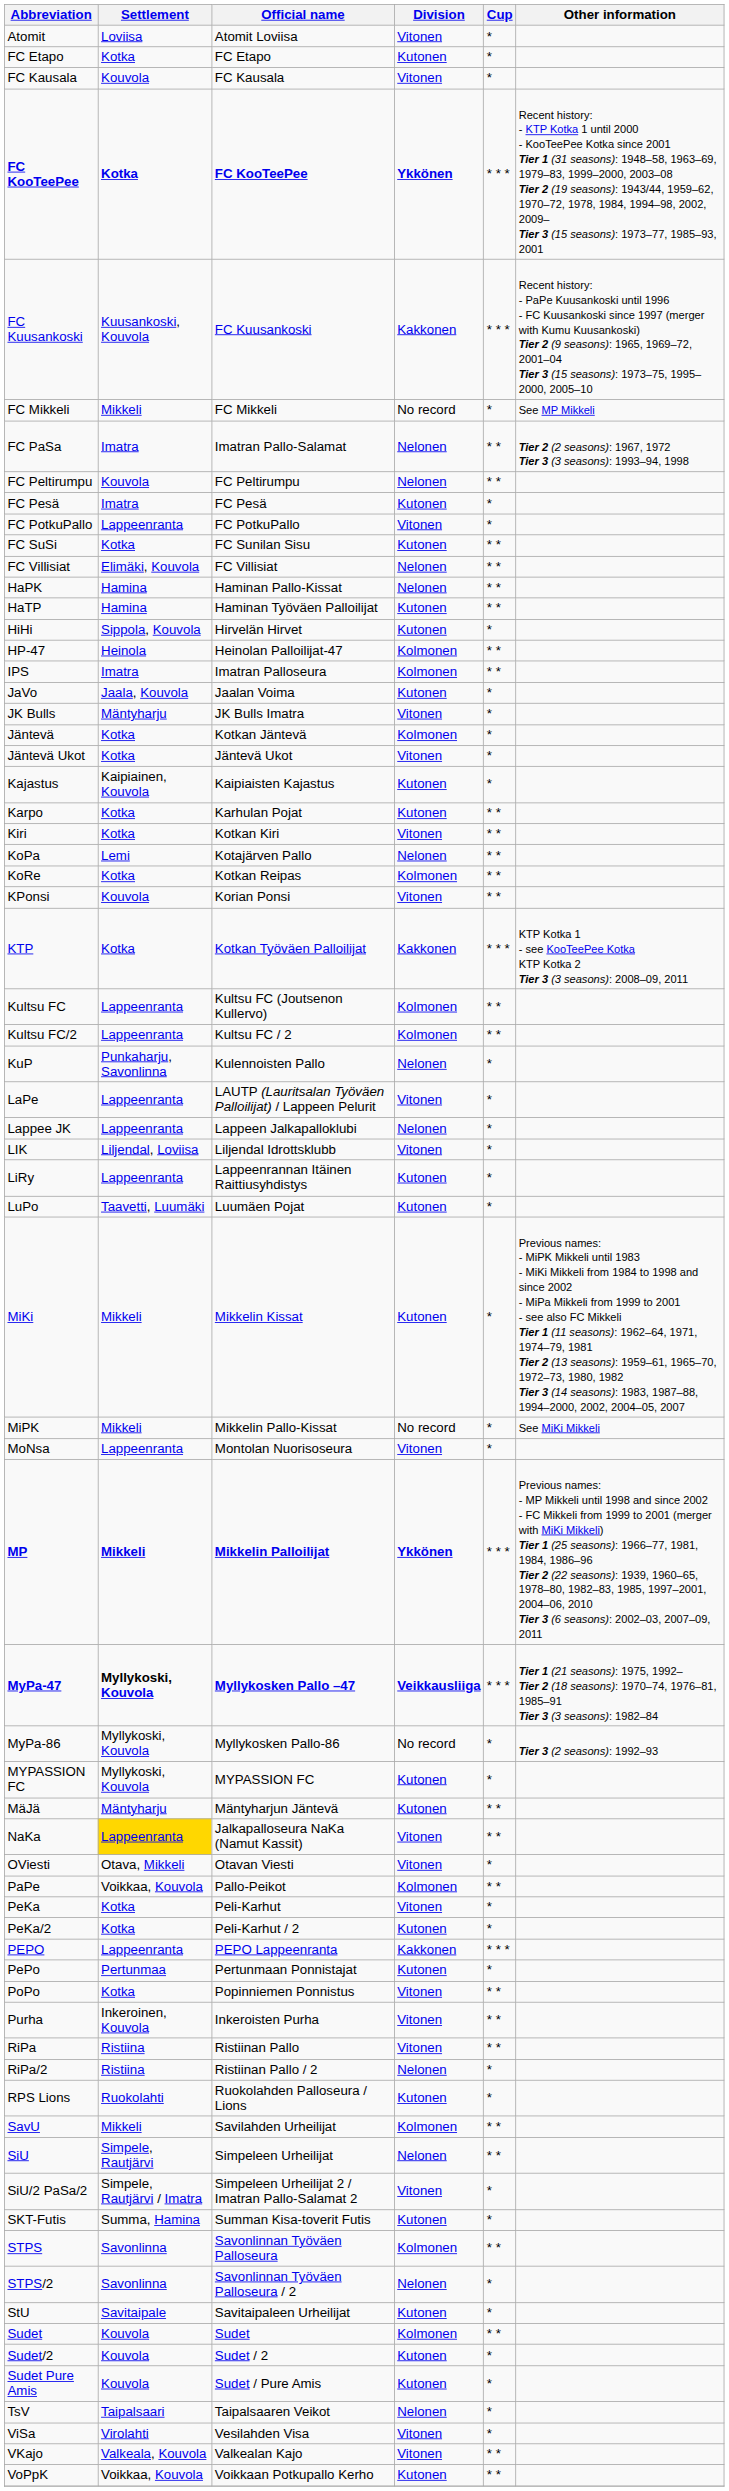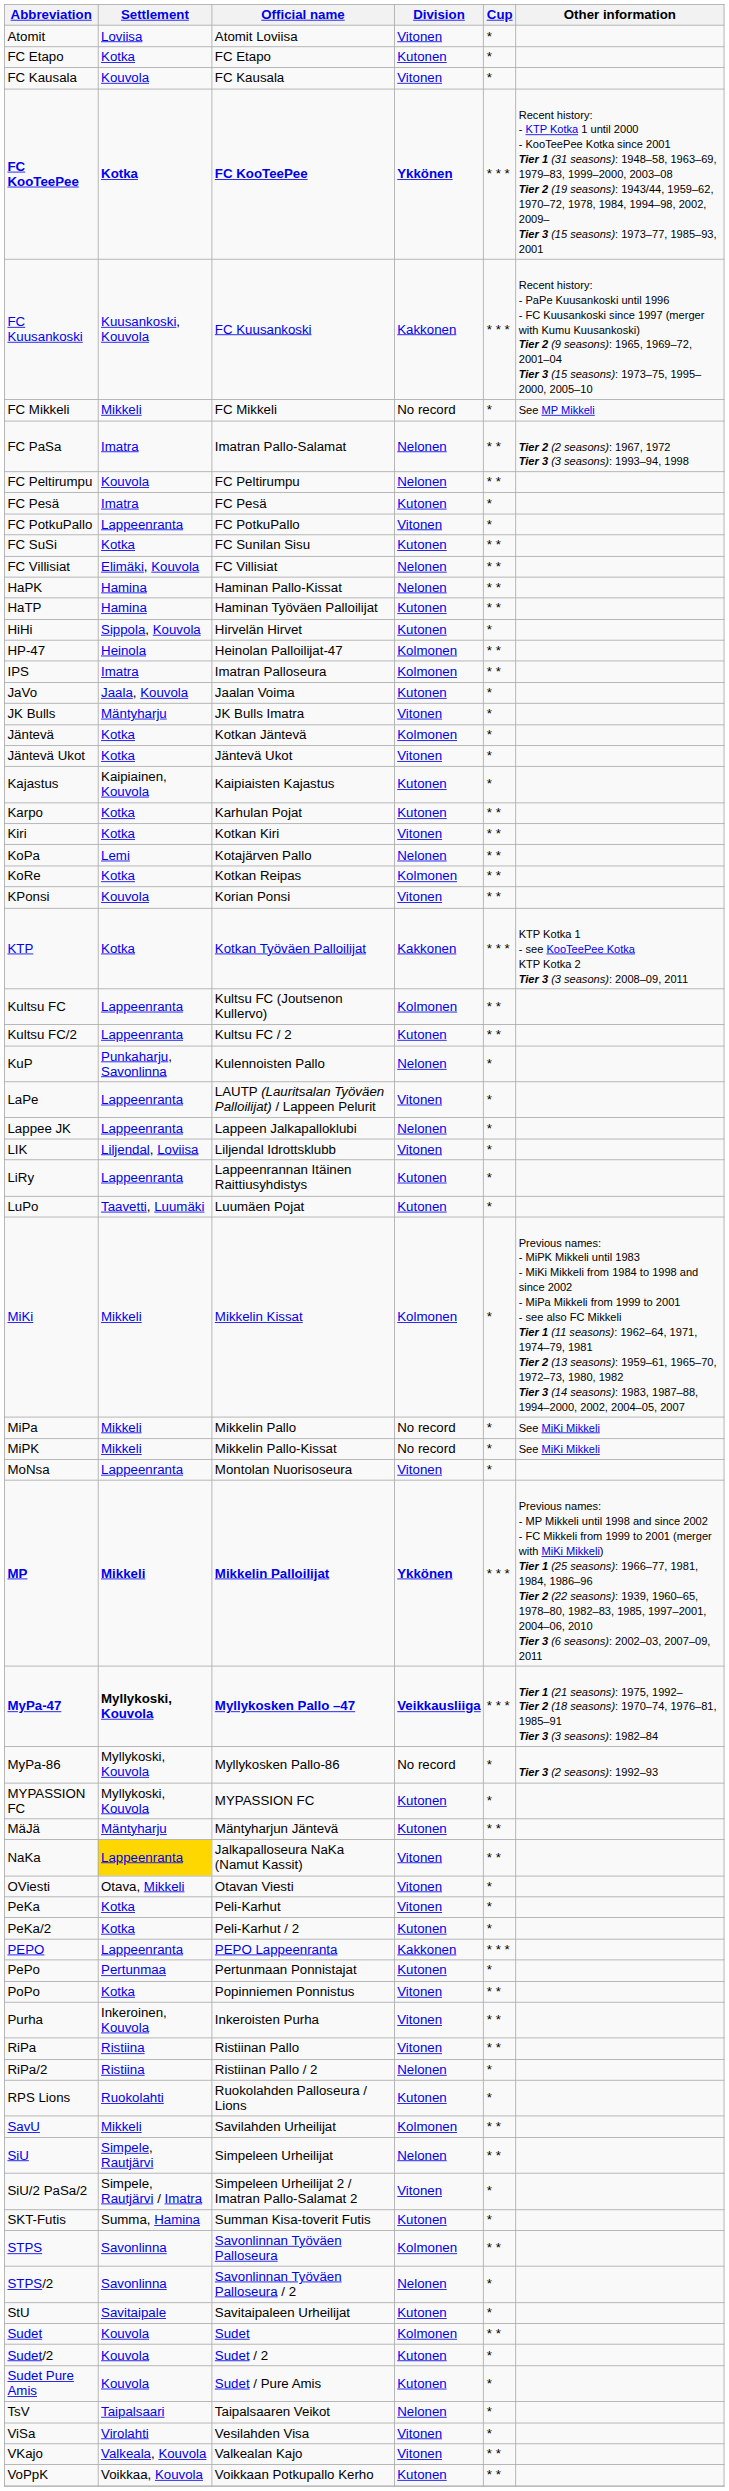(427, 1035) Kolmonen -> (422, 1035) Kutonen
(422, 1317) Kutonen -> (427, 1317) Kolmonen
+ row: (23, 1427)
- row: (24, 1886)
